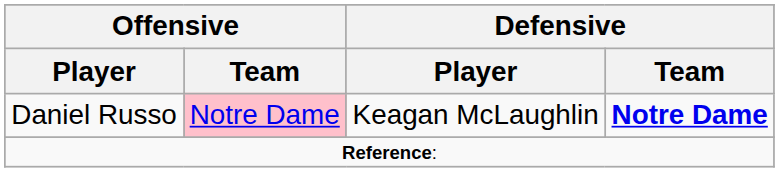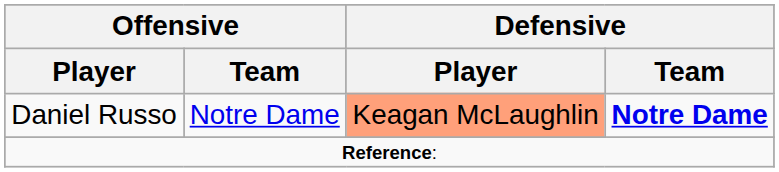(265, 114) pink background -> (265, 114) no background
(476, 114) no background -> (476, 114) lightsalmon background
